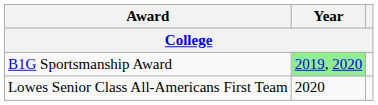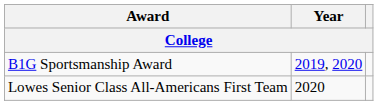(329, 64) lightgreen background -> (329, 64) no background
